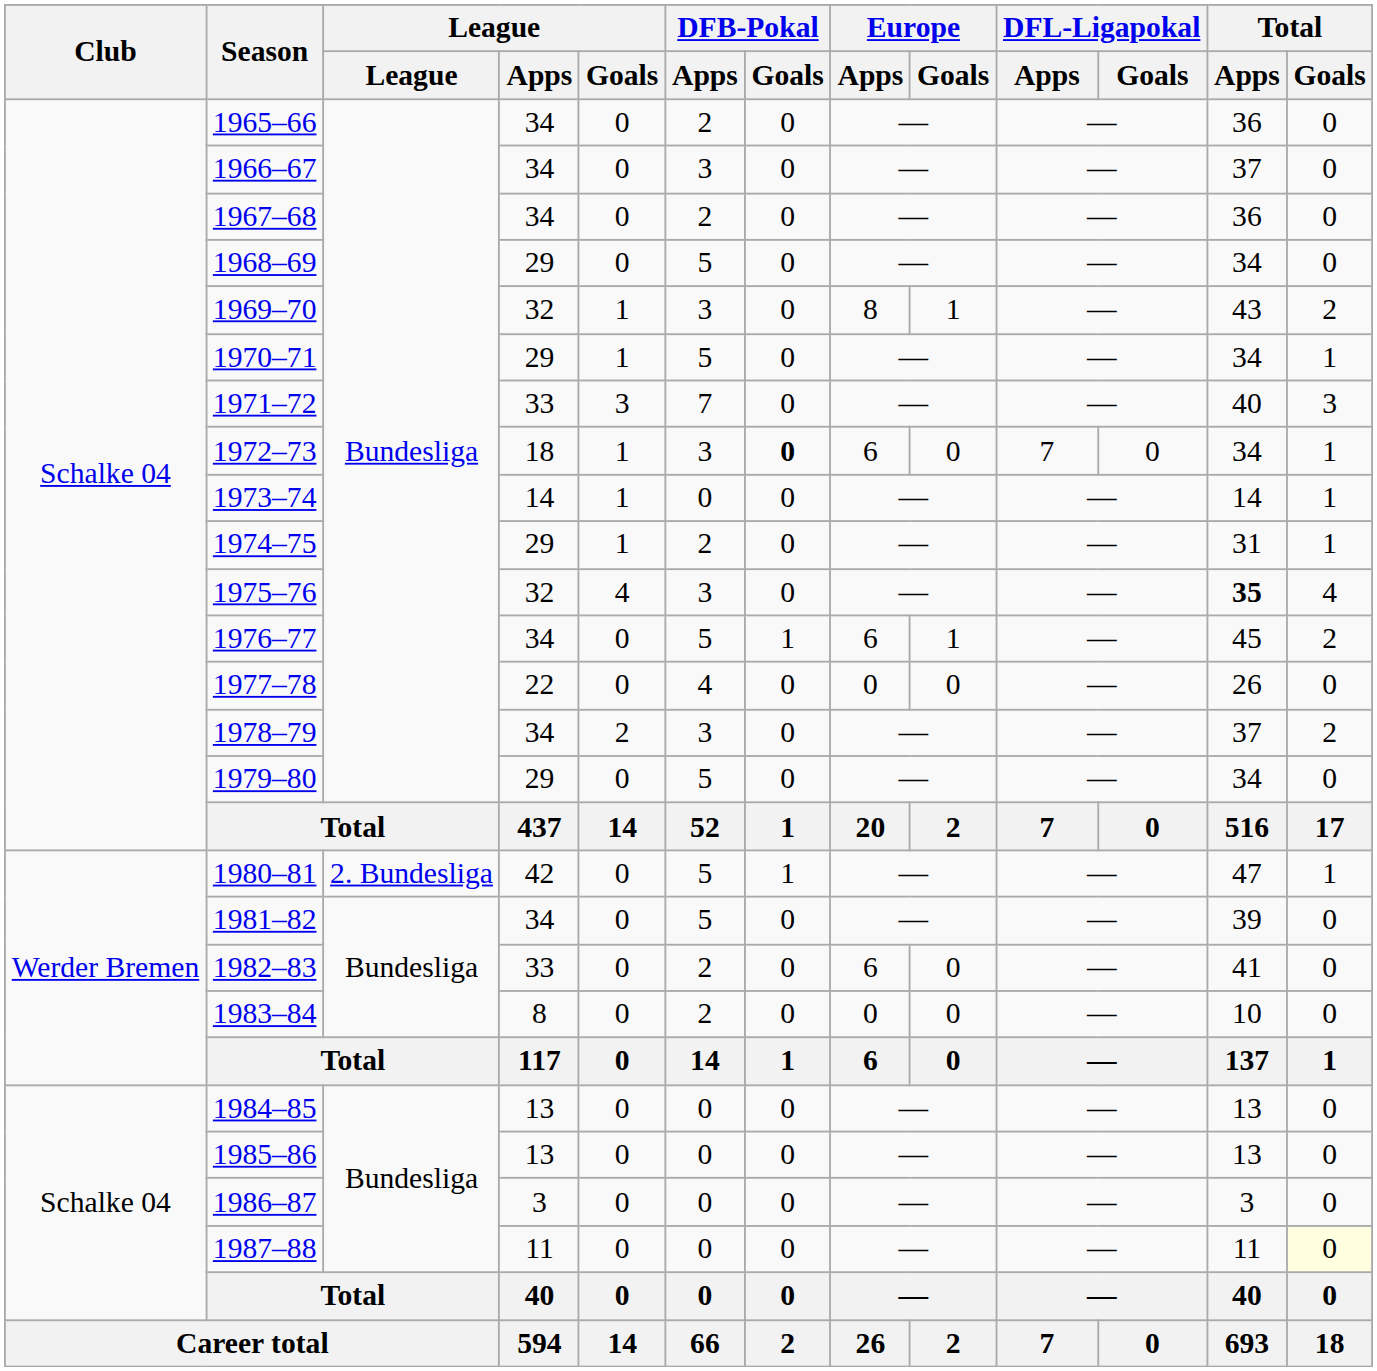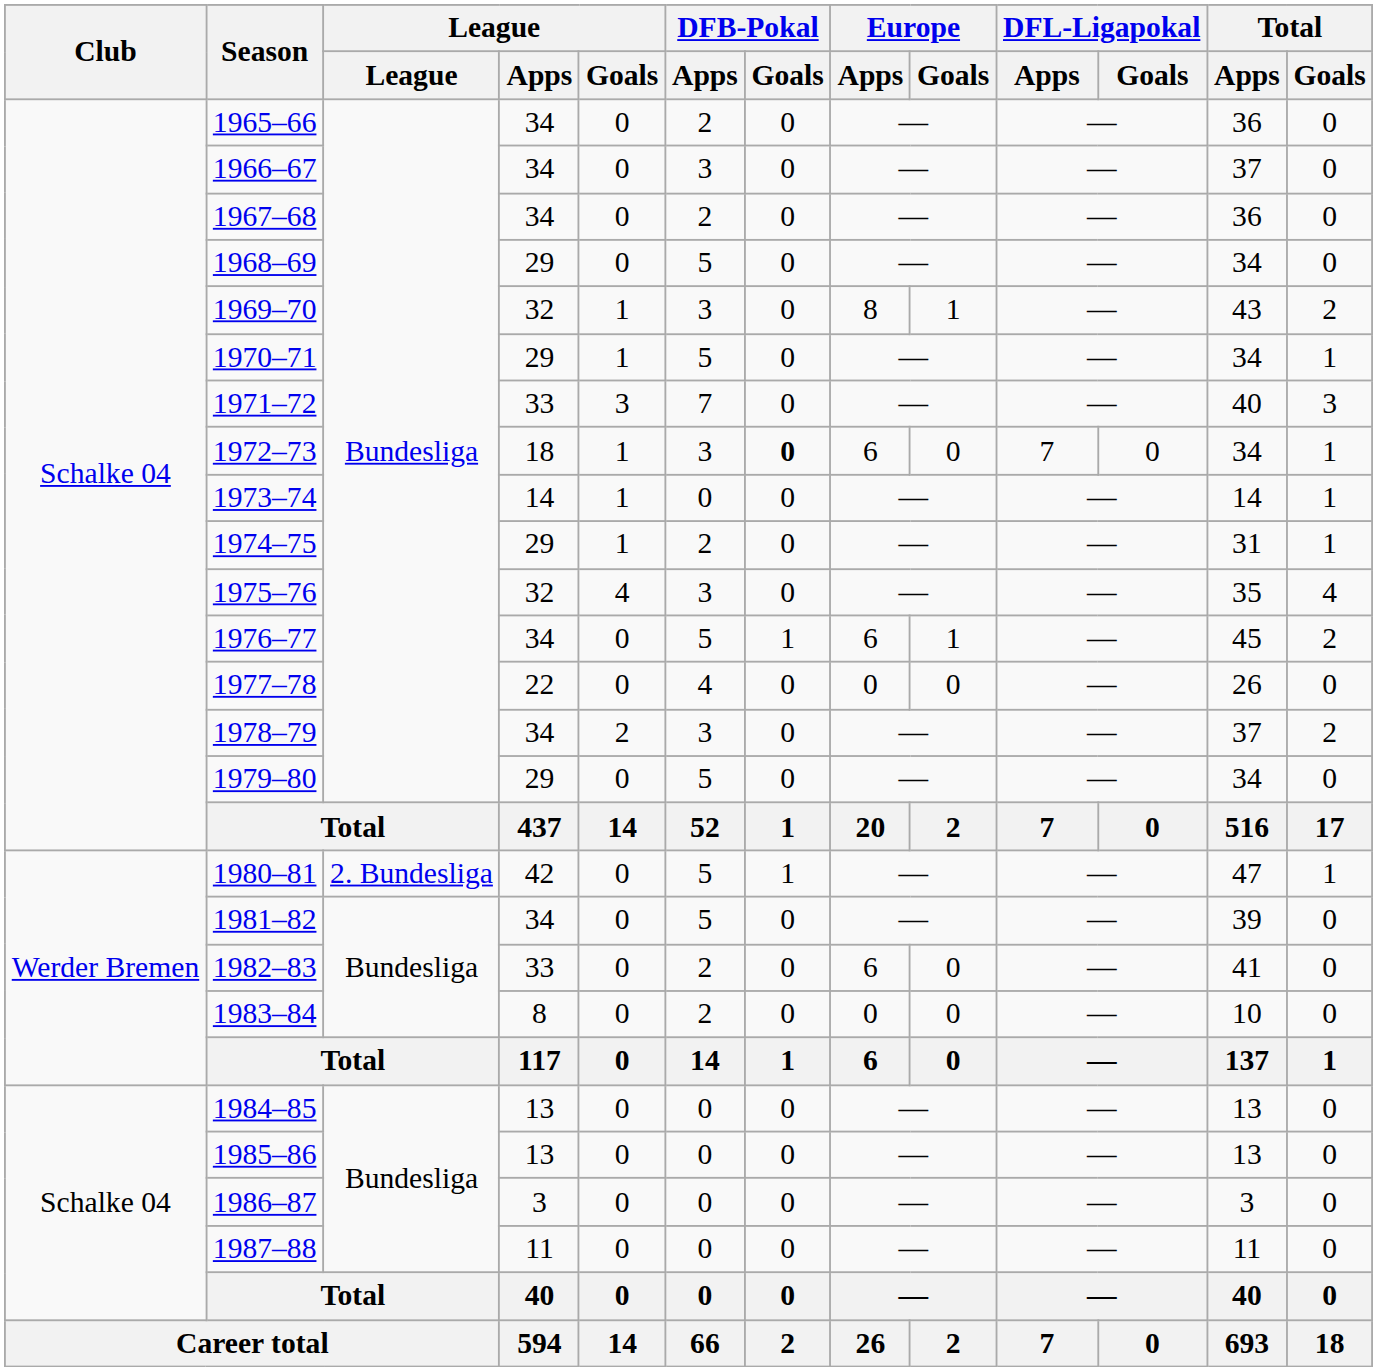(1247, 591) bold -> (1247, 591) normal
(1330, 1248) lightyellow background -> (1330, 1248) no background
